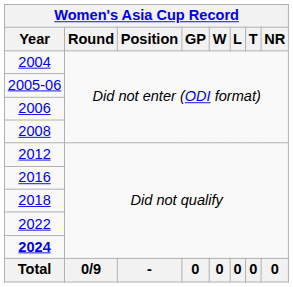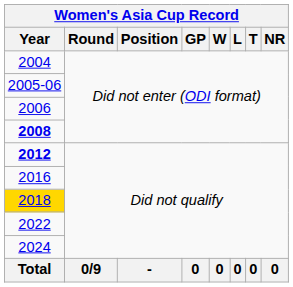(35, 131) normal -> (35, 131) bold
(35, 154) normal -> (35, 154) bold
(35, 200) no background -> (35, 200) gold background
(35, 246) bold -> (35, 246) normal
